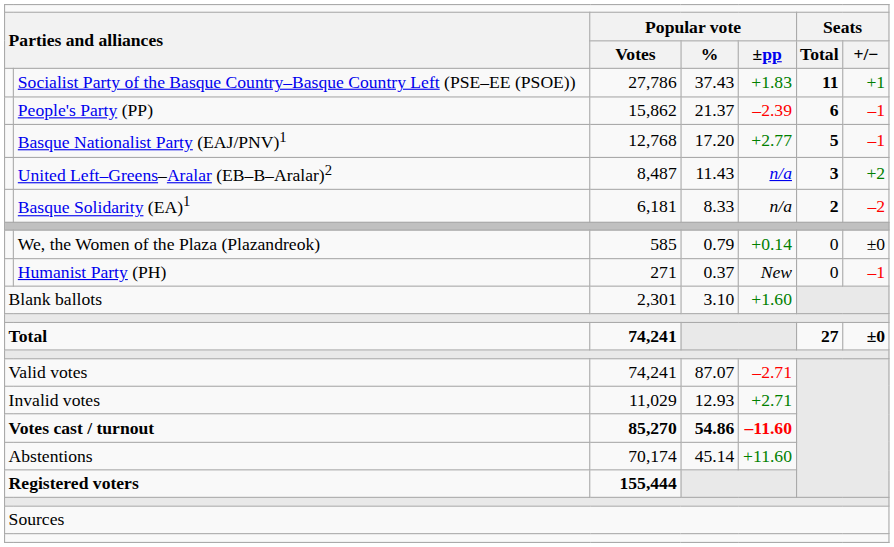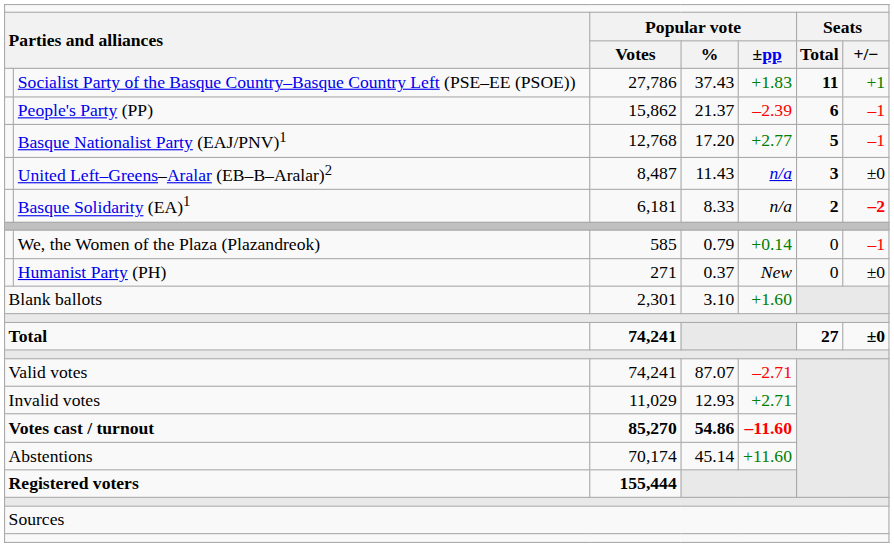(876, 173) +2 -> (876, 173) ±0
(876, 205) normal -> (876, 205) bold
(876, 244) ±0 -> (876, 244) –1
(876, 272) –1 -> (876, 272) ±0
